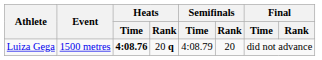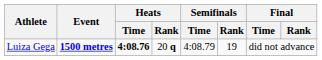(85, 47) normal -> (86, 47) bold
(230, 47) 20 -> (232, 47) 19
